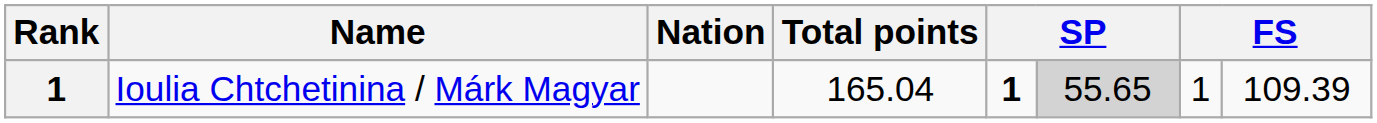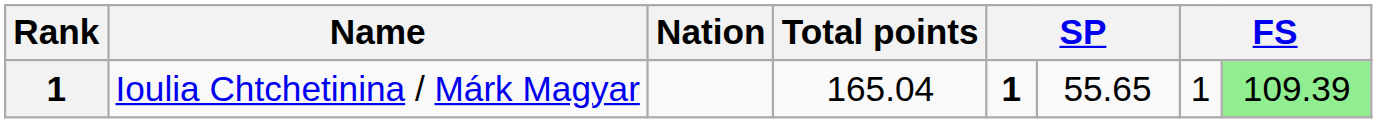(1107, 88) lightgrey background -> (1107, 88) no background
(1297, 88) no background -> (1297, 88) lightgreen background
